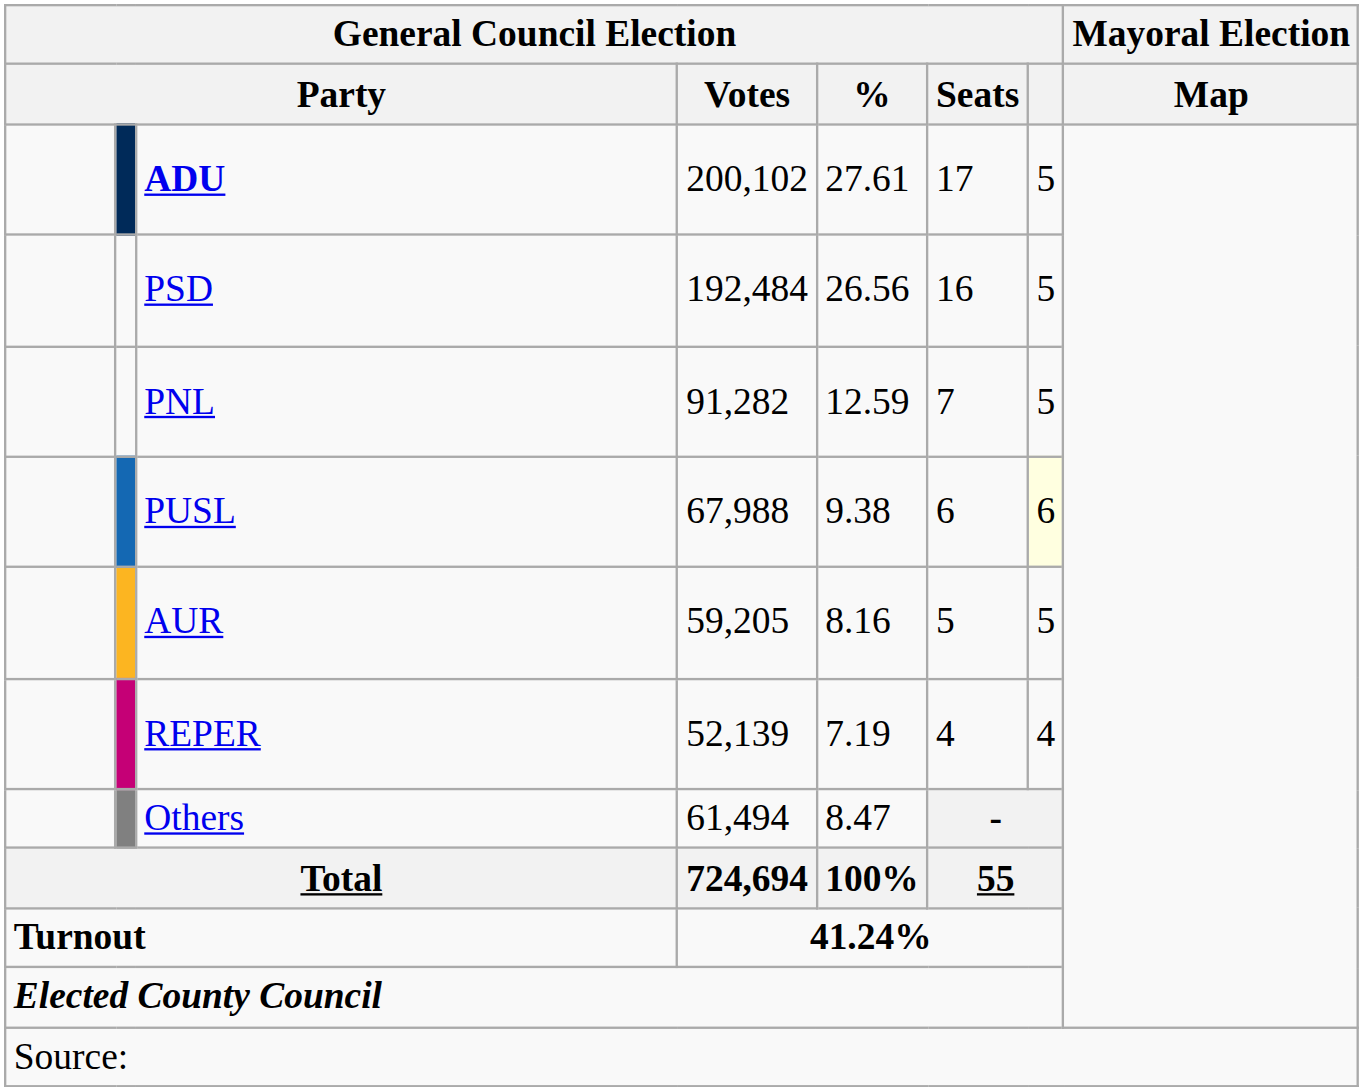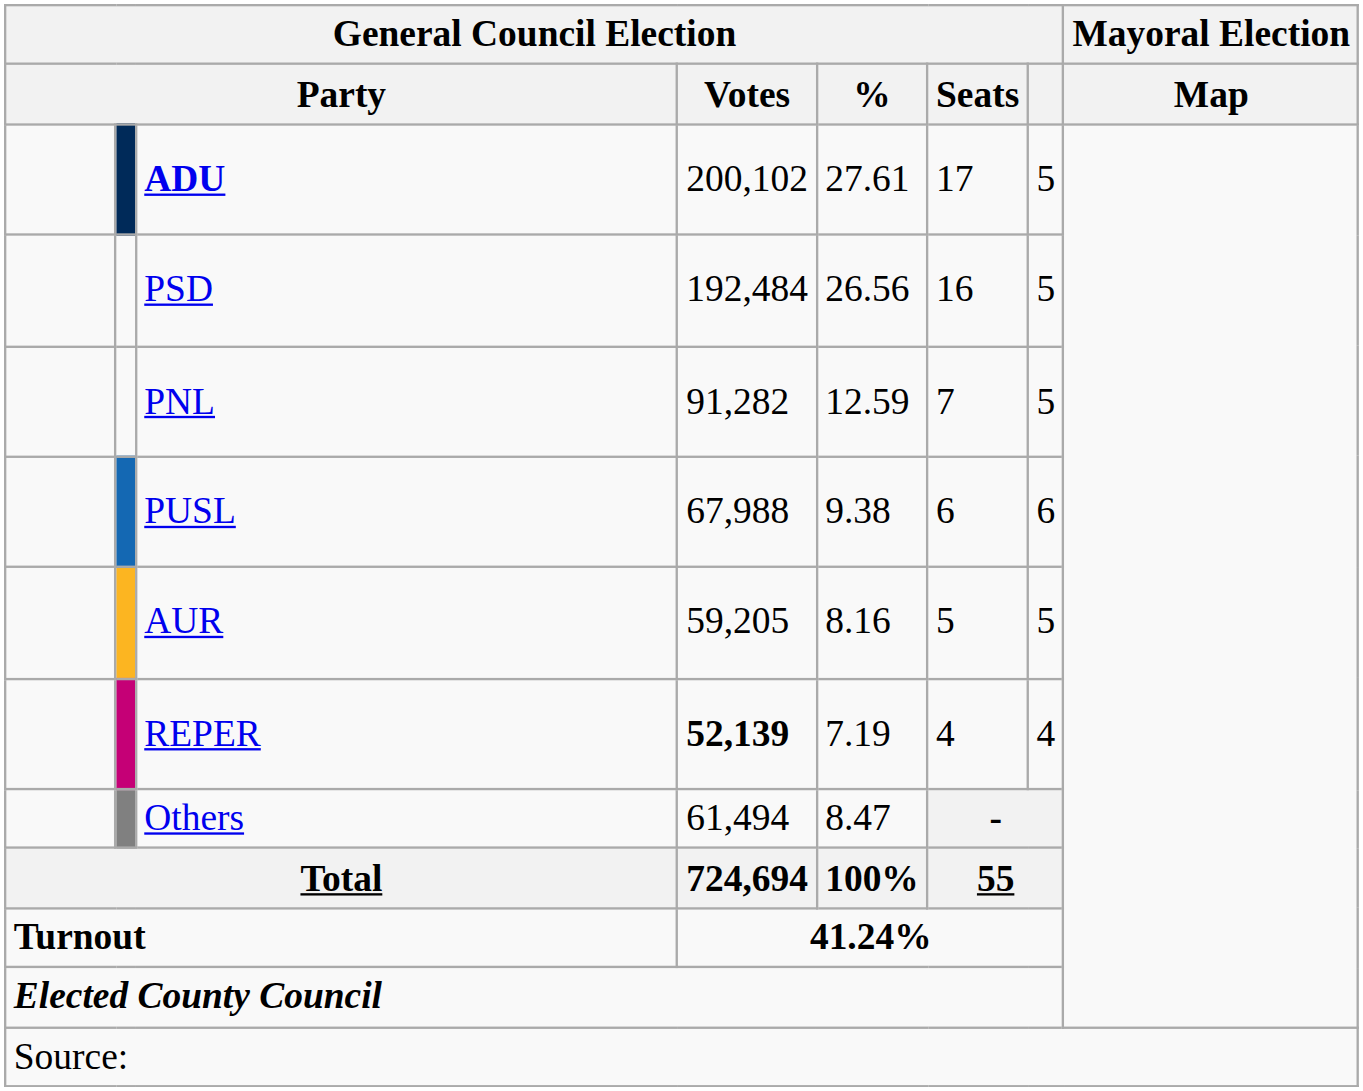(1046, 511) lightyellow background -> (1046, 511) no background
(738, 732) normal -> (738, 732) bold
